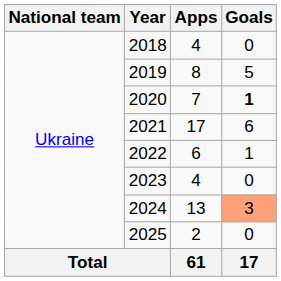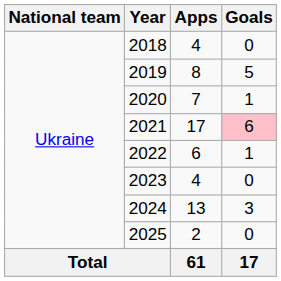(249, 99) bold -> (249, 99) normal
(249, 126) no background -> (249, 126) pink background
(249, 208) lightsalmon background -> (249, 208) no background
